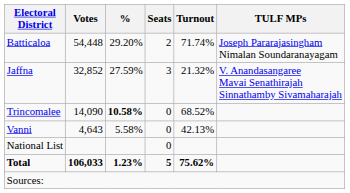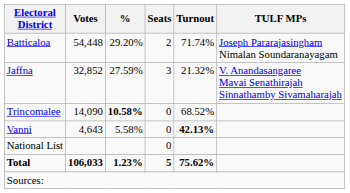(198, 129) normal -> (197, 129) bold
